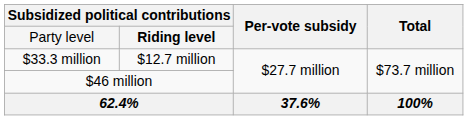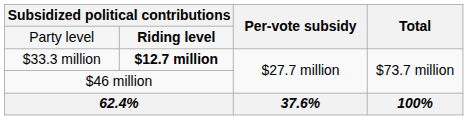(176, 59) normal -> (176, 59) bold
